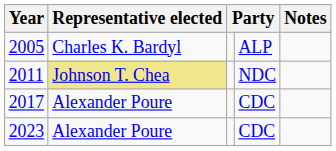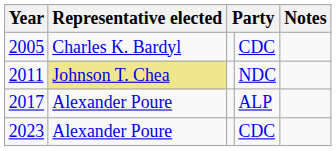(255, 46) ALP -> (257, 46) CDC
(257, 103) CDC -> (255, 103) ALP
